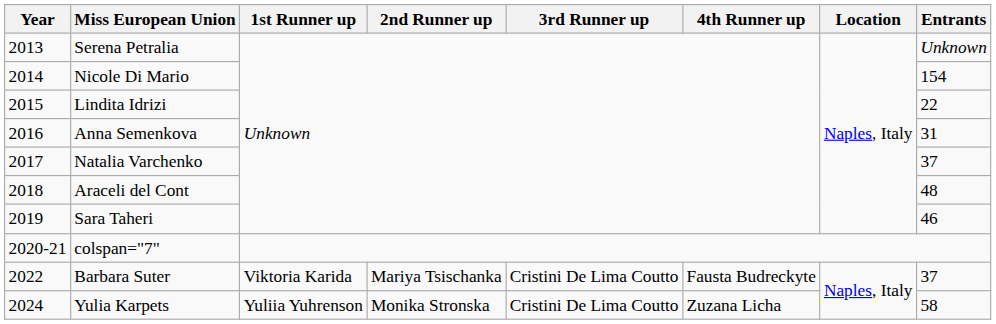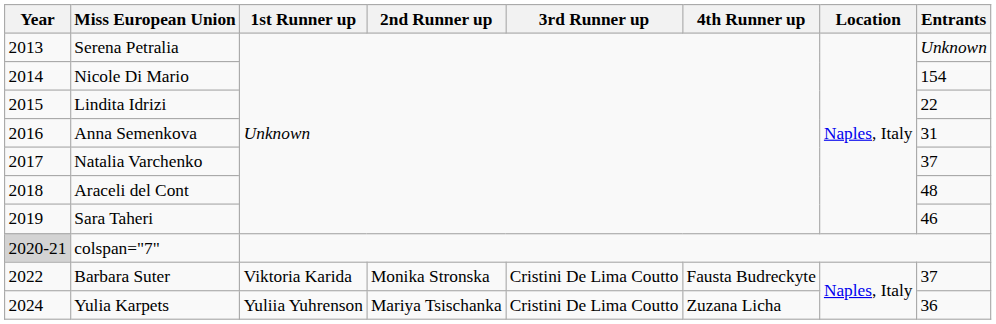(37, 247) no background -> (37, 247) lightgrey background
(436, 276) Mariya Tsischanka -> (430, 276) Monika Stronska
(430, 304) Monika Stronska -> (436, 304) Mariya Tsischanka
(929, 304) 58 -> (929, 304) 36
